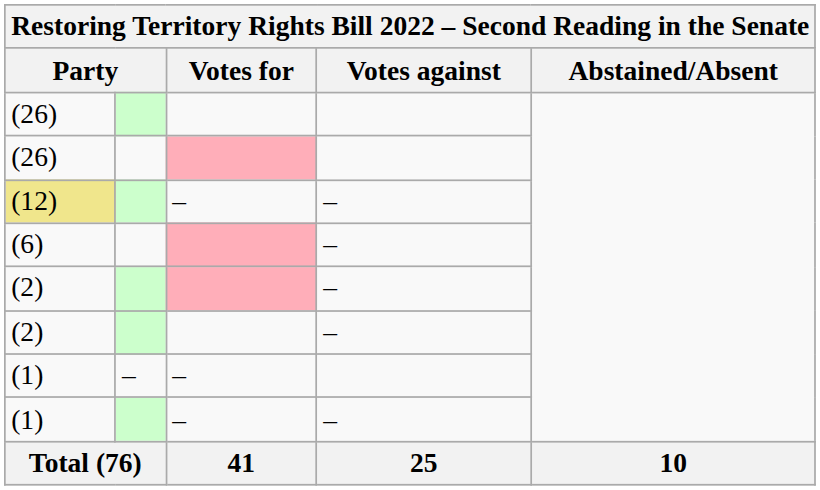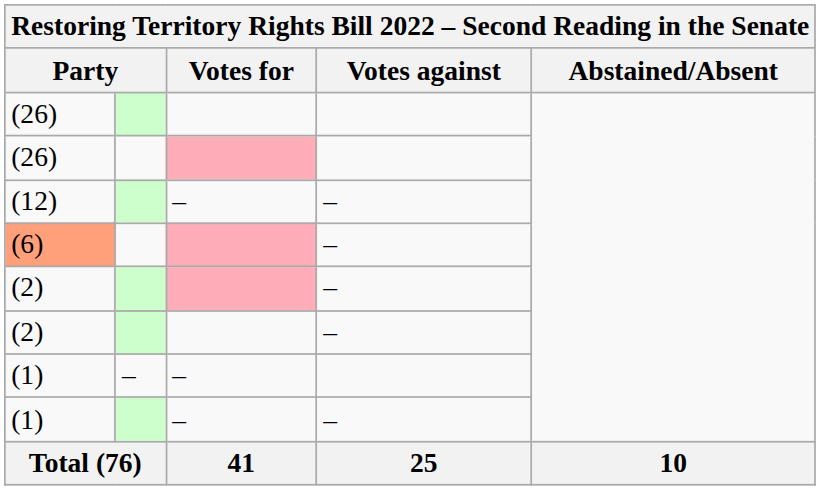(34, 200) khaki background -> (34, 200) no background
(27, 244) no background -> (27, 244) lightsalmon background
